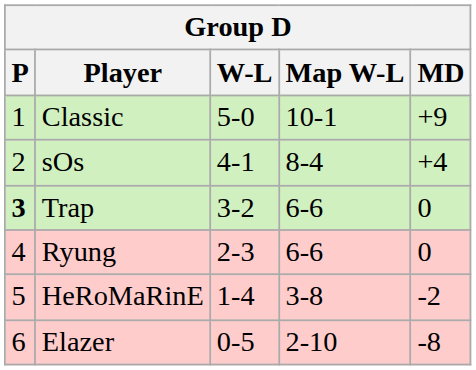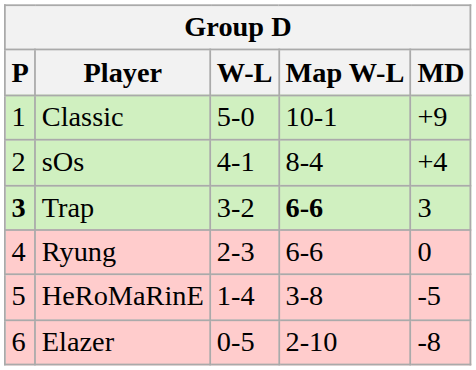(304, 206) normal -> (304, 206) bold
(424, 206) 0 -> (424, 206) 3
(429, 296) -2 -> (429, 296) -5
